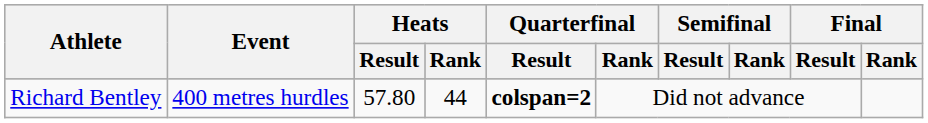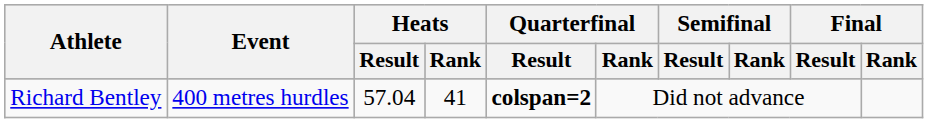(389, 98) 57.80 -> (389, 98) 57.04
(455, 98) 44 -> (455, 98) 41
